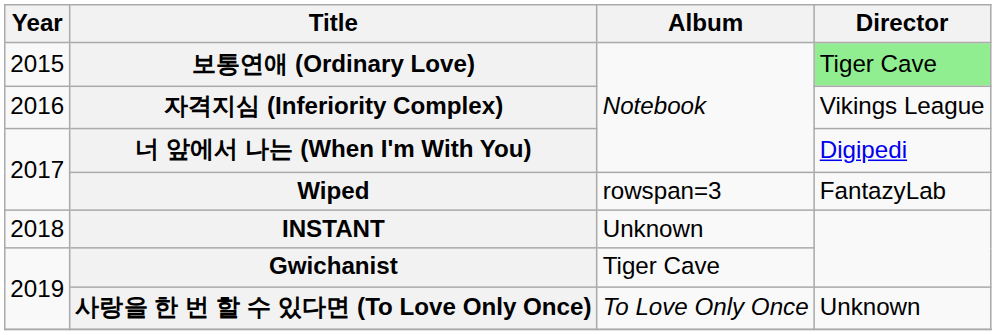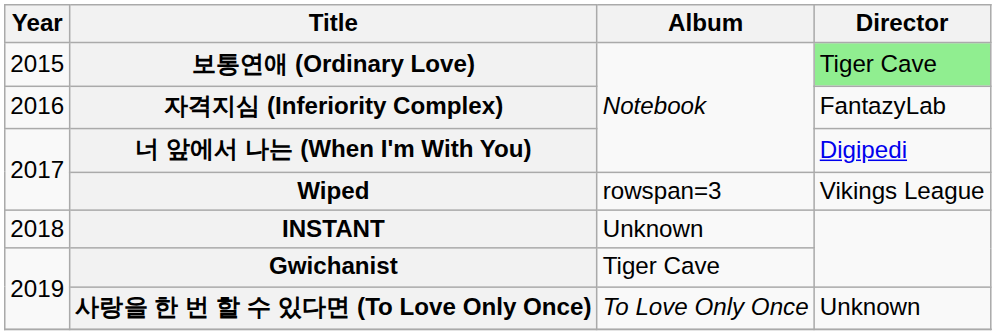(902, 107) Vikings League -> (883, 107) FantazyLab
(883, 190) FantazyLab -> (902, 190) Vikings League
